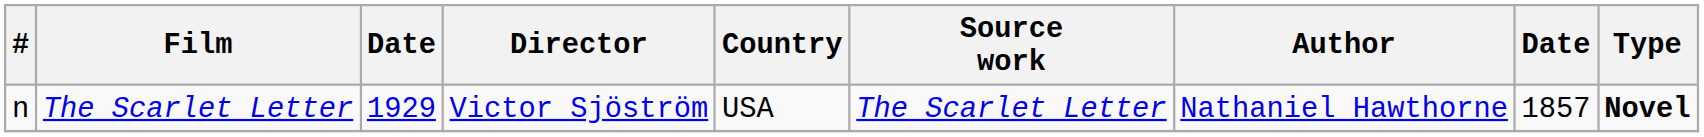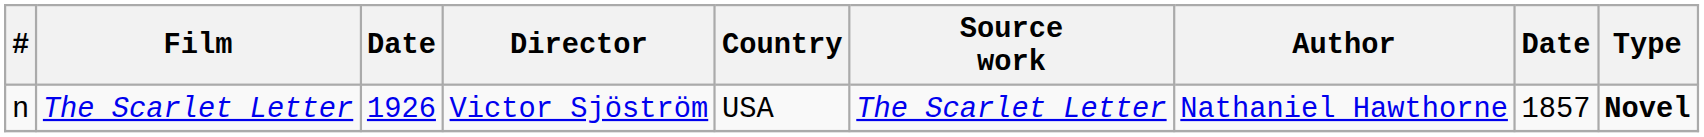(401, 108) 1929 -> (401, 108) 1926
